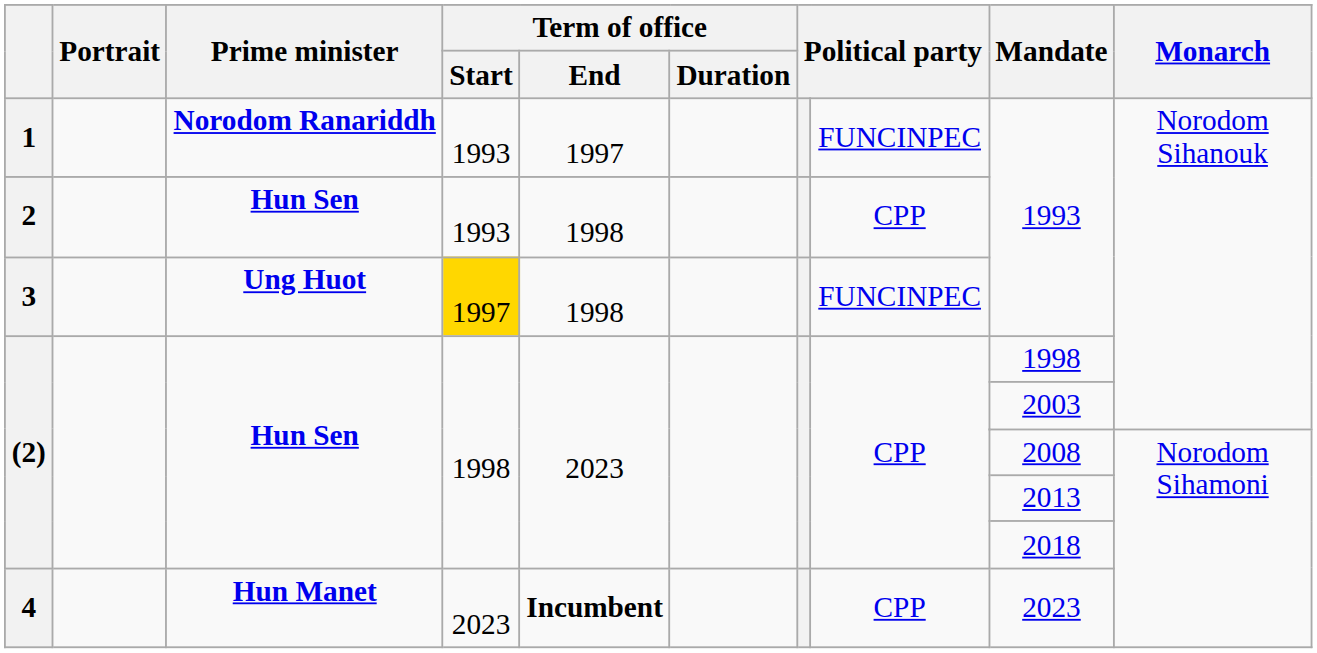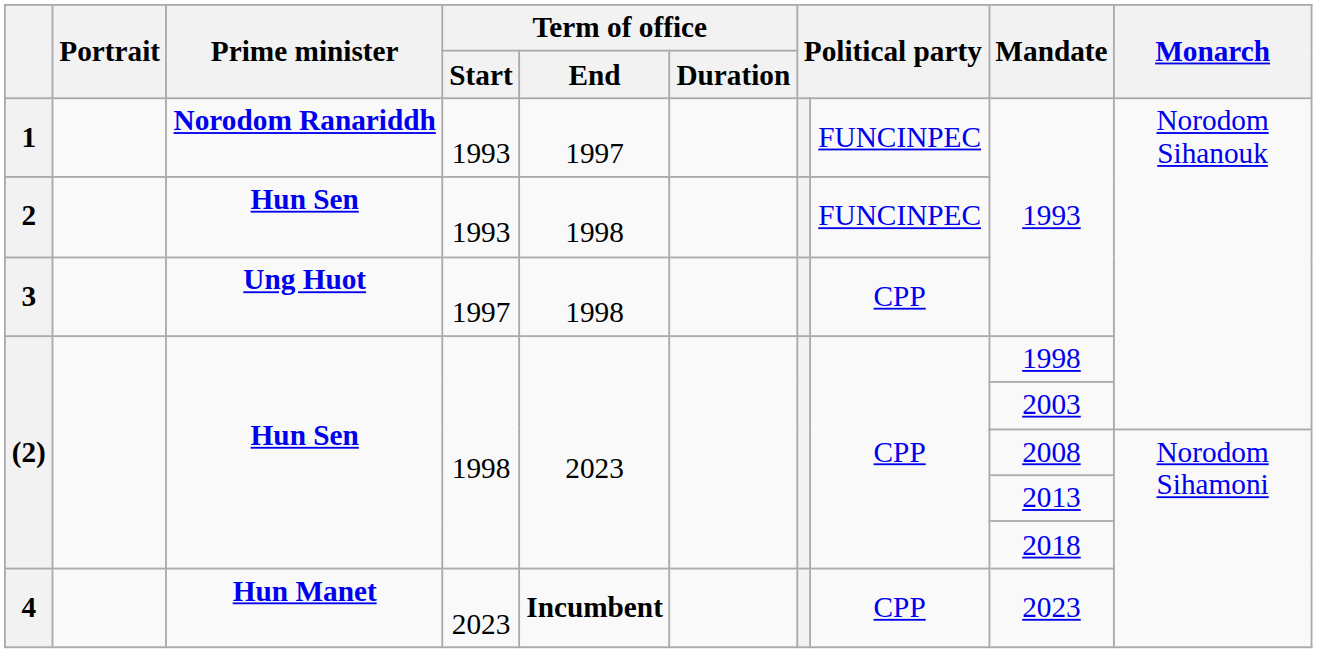(900, 216) CPP -> (900, 216) FUNCINPEC
(481, 312) gold background -> (481, 312) no background
(900, 295) FUNCINPEC -> (900, 295) CPP
